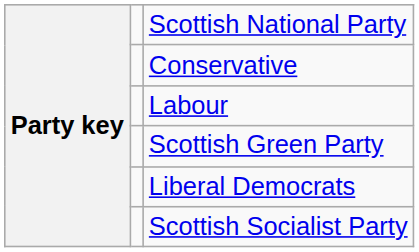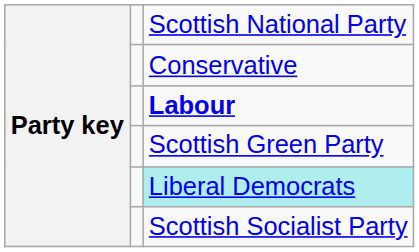(188, 105) normal -> (192, 105) bold
(252, 186) no background -> (252, 186) paleturquoise background
